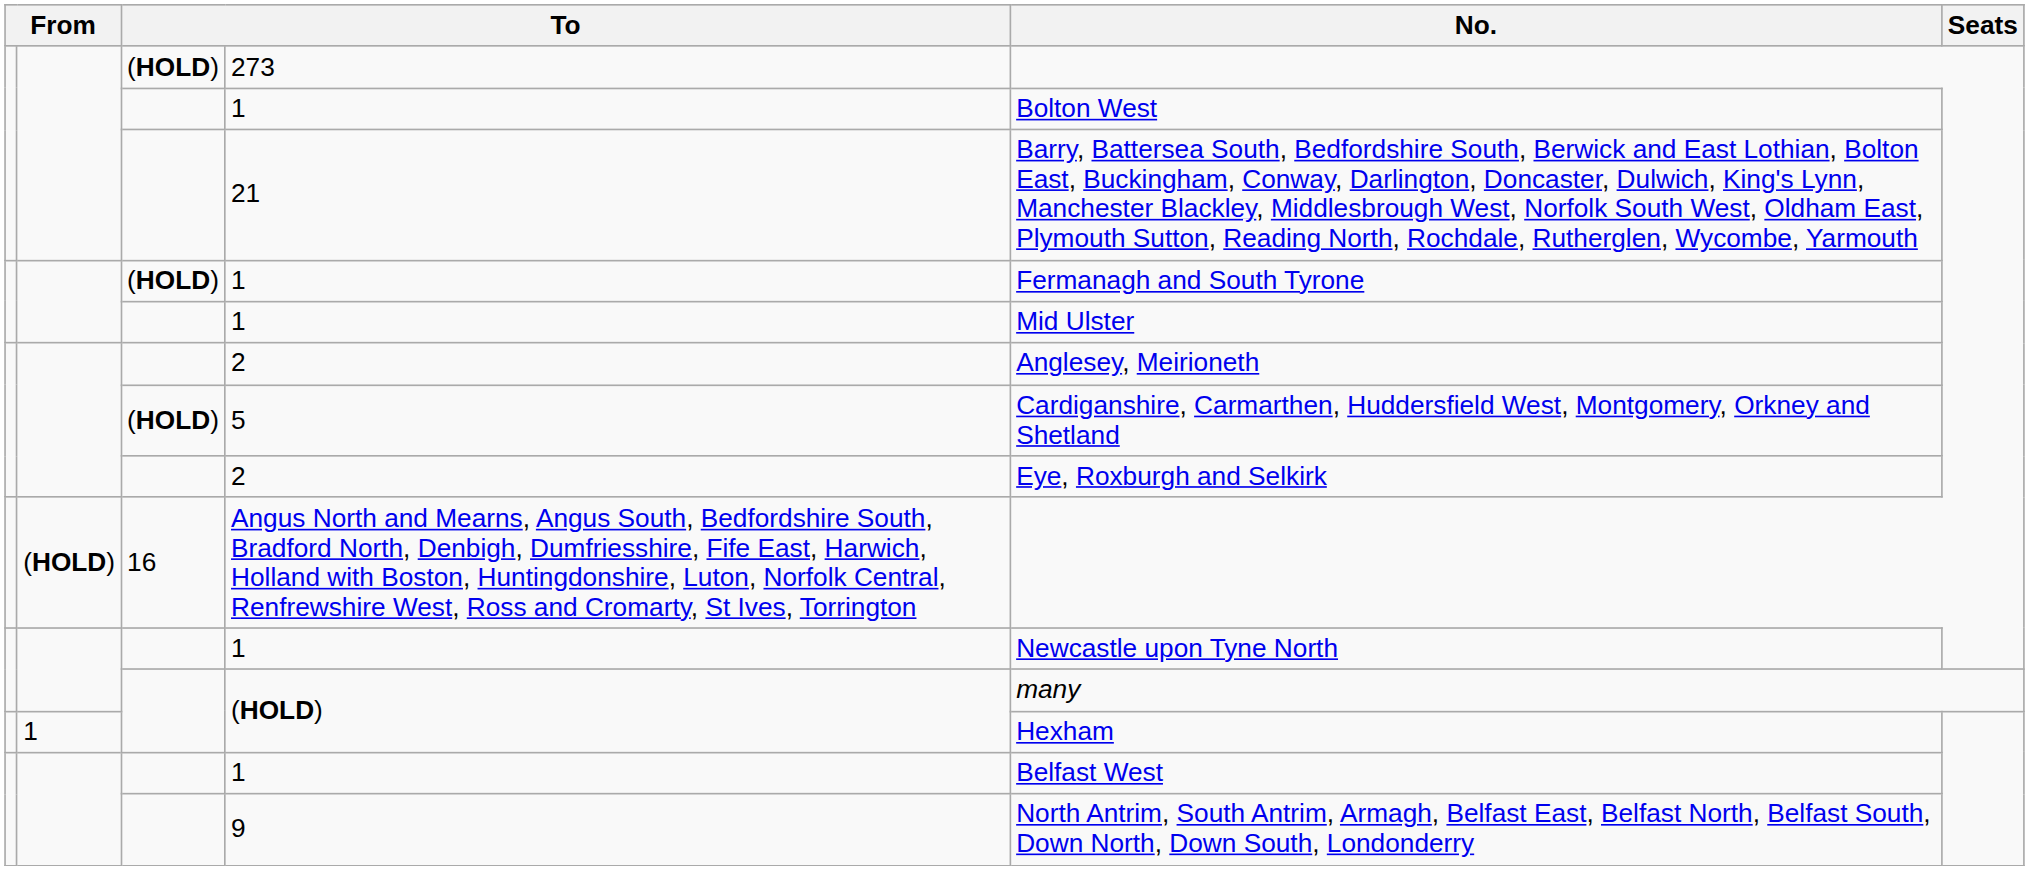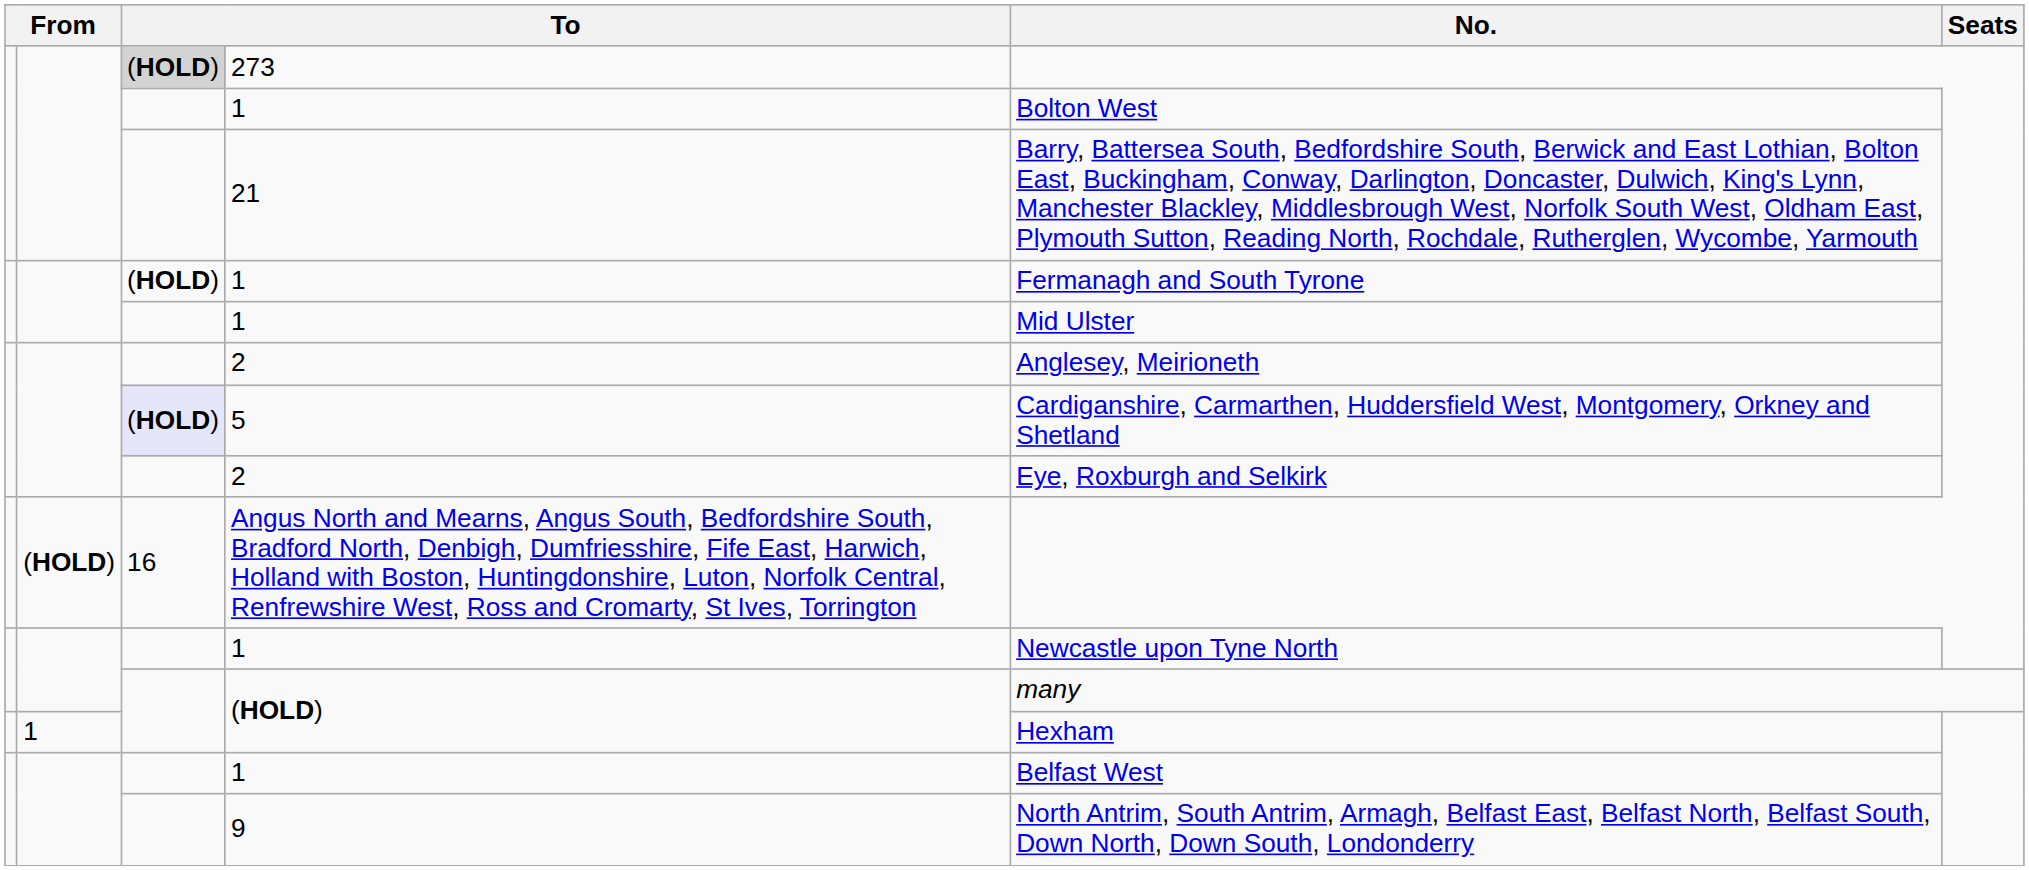(173, 66) no background -> (173, 66) lightgrey background
(173, 419) no background -> (173, 419) lavender background
